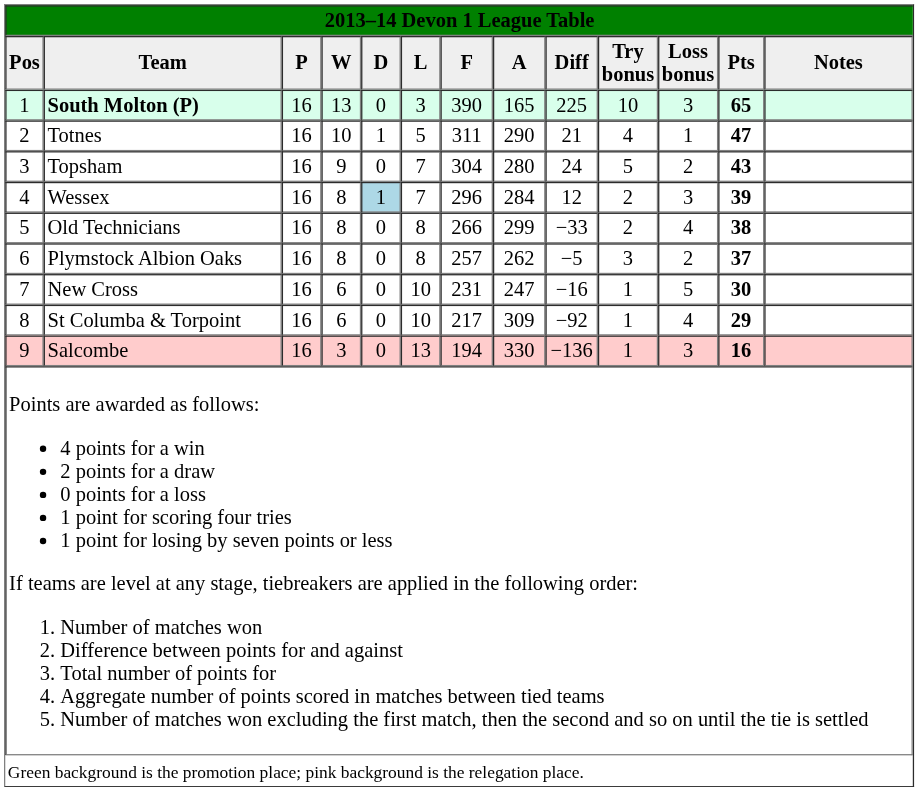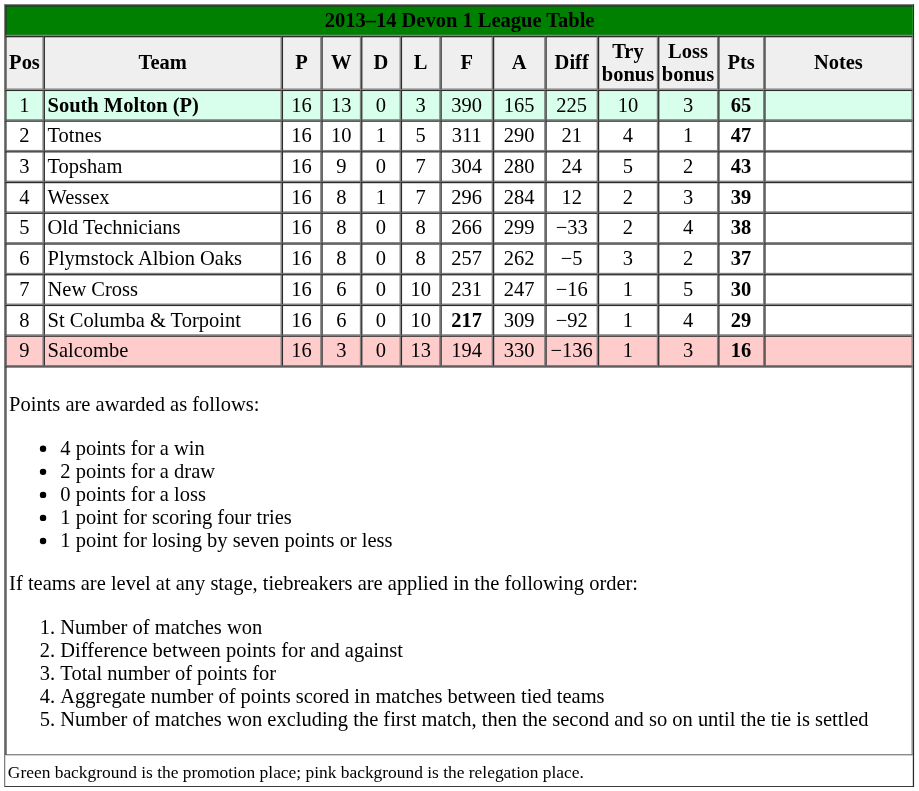(381, 197) lightblue background -> (381, 197) no background
(467, 320) normal -> (467, 320) bold
